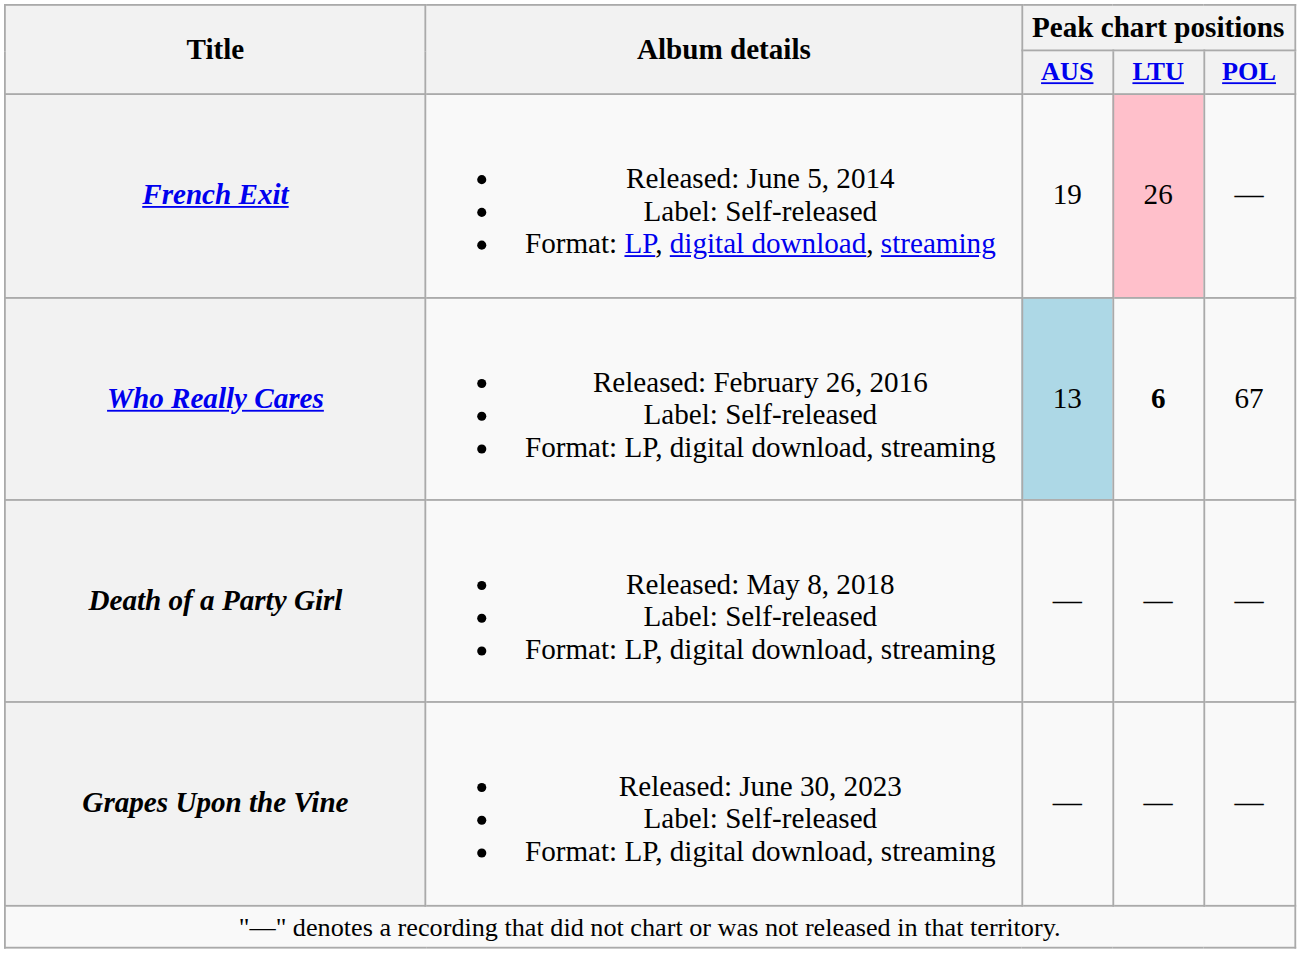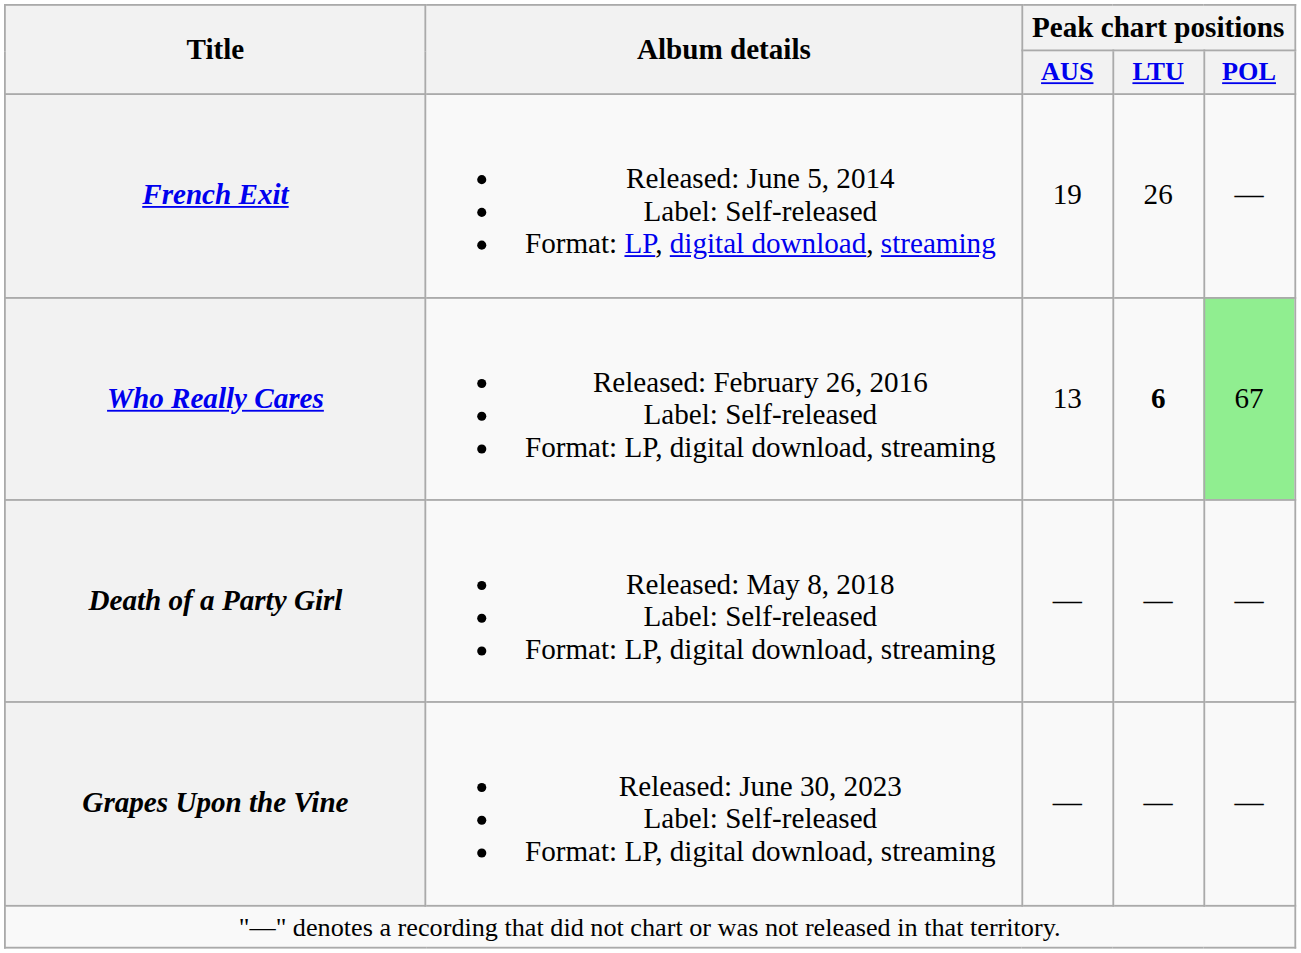(1158, 195) pink background -> (1158, 195) no background
(1067, 397) lightblue background -> (1067, 397) no background
(1249, 397) no background -> (1249, 397) lightgreen background
